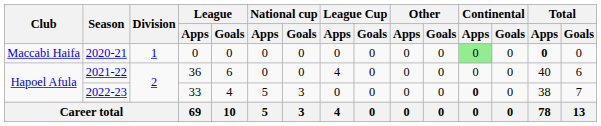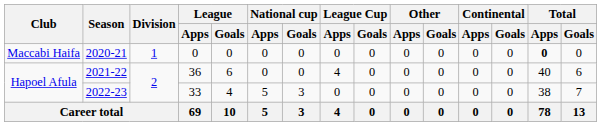(476, 53) lightgreen background -> (476, 53) no background
(476, 92) bold -> (476, 92) normal
